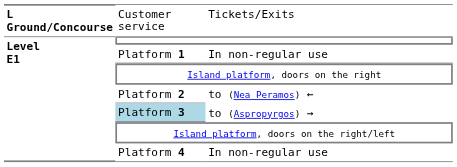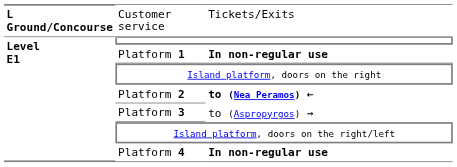(268, 54) normal -> (268, 54) bold
(261, 94) normal -> (261, 94) bold
(151, 112) lightblue background -> (151, 112) no background
(268, 152) normal -> (268, 152) bold
